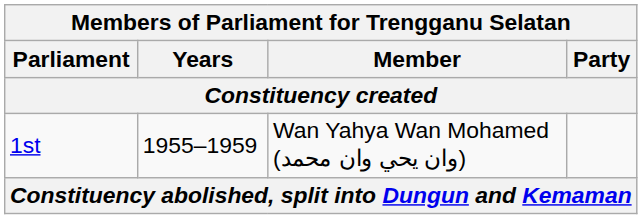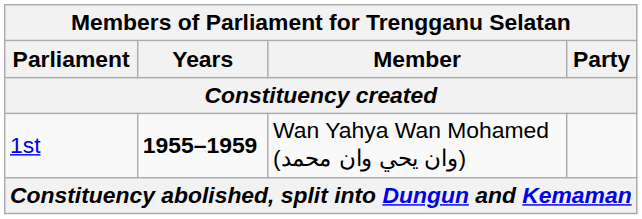(200, 145) normal -> (200, 145) bold
